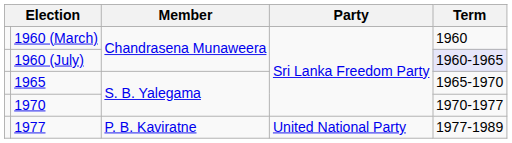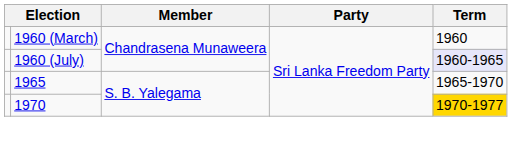(470, 104) no background -> (470, 104) gold background
- row: (30, 127)
